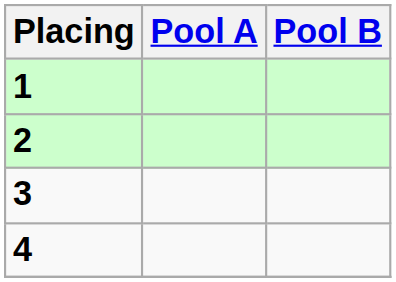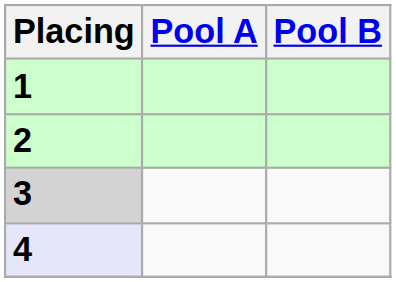(22, 194) no background -> (22, 194) lightgrey background
(22, 248) no background -> (22, 248) lavender background
